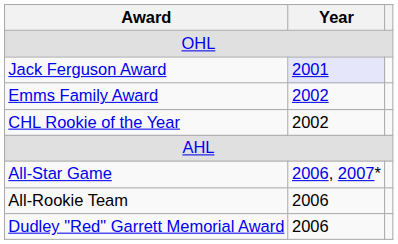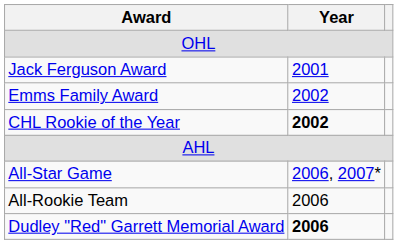(310, 69) lavender background -> (310, 69) no background
(310, 122) normal -> (310, 122) bold
(310, 226) normal -> (310, 226) bold
